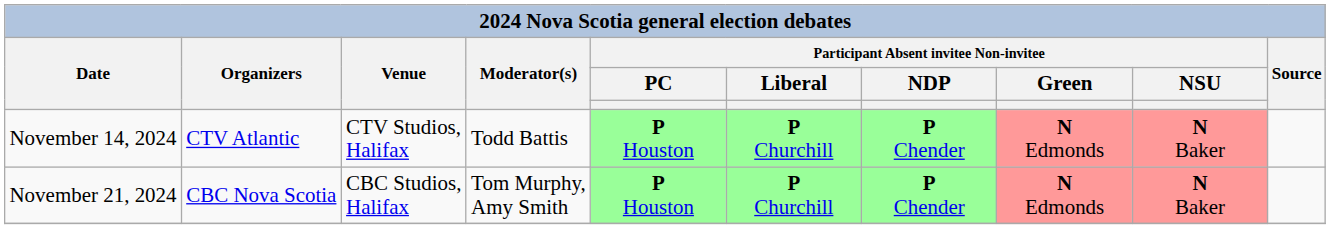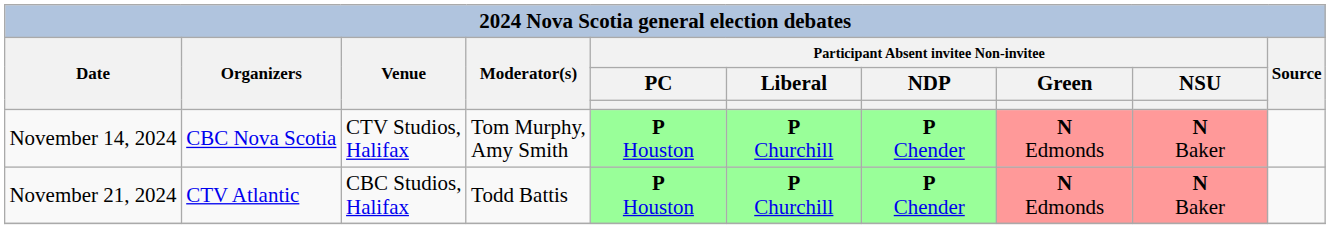(243, 138) CTV Atlantic -> (261, 138) CBC Nova Scotia
(520, 138) Todd Battis -> (528, 138) Tom Murphy, Amy Smith
(261, 194) CBC Nova Scotia -> (243, 194) CTV Atlantic
(528, 194) Tom Murphy, Amy Smith -> (520, 194) Todd Battis
